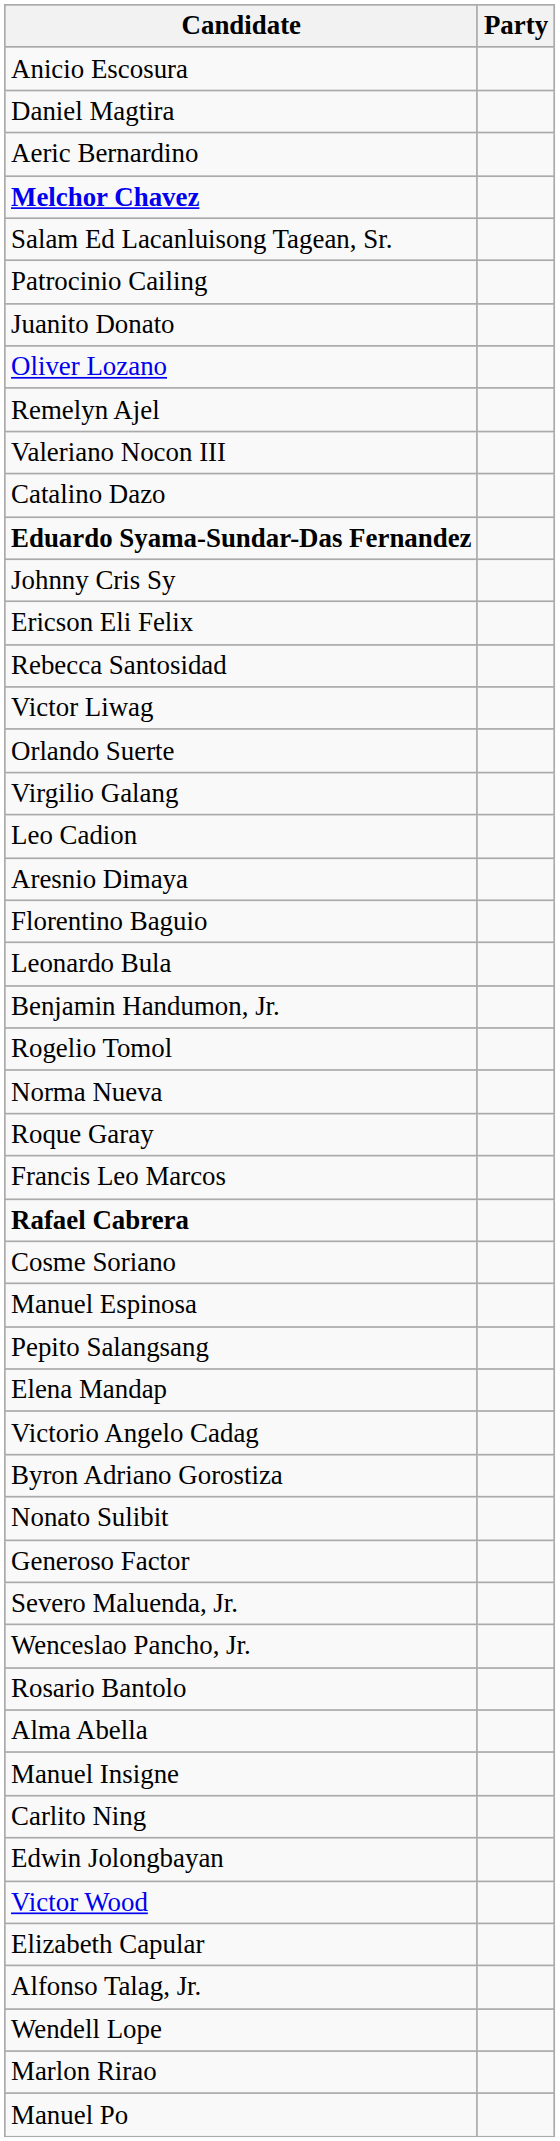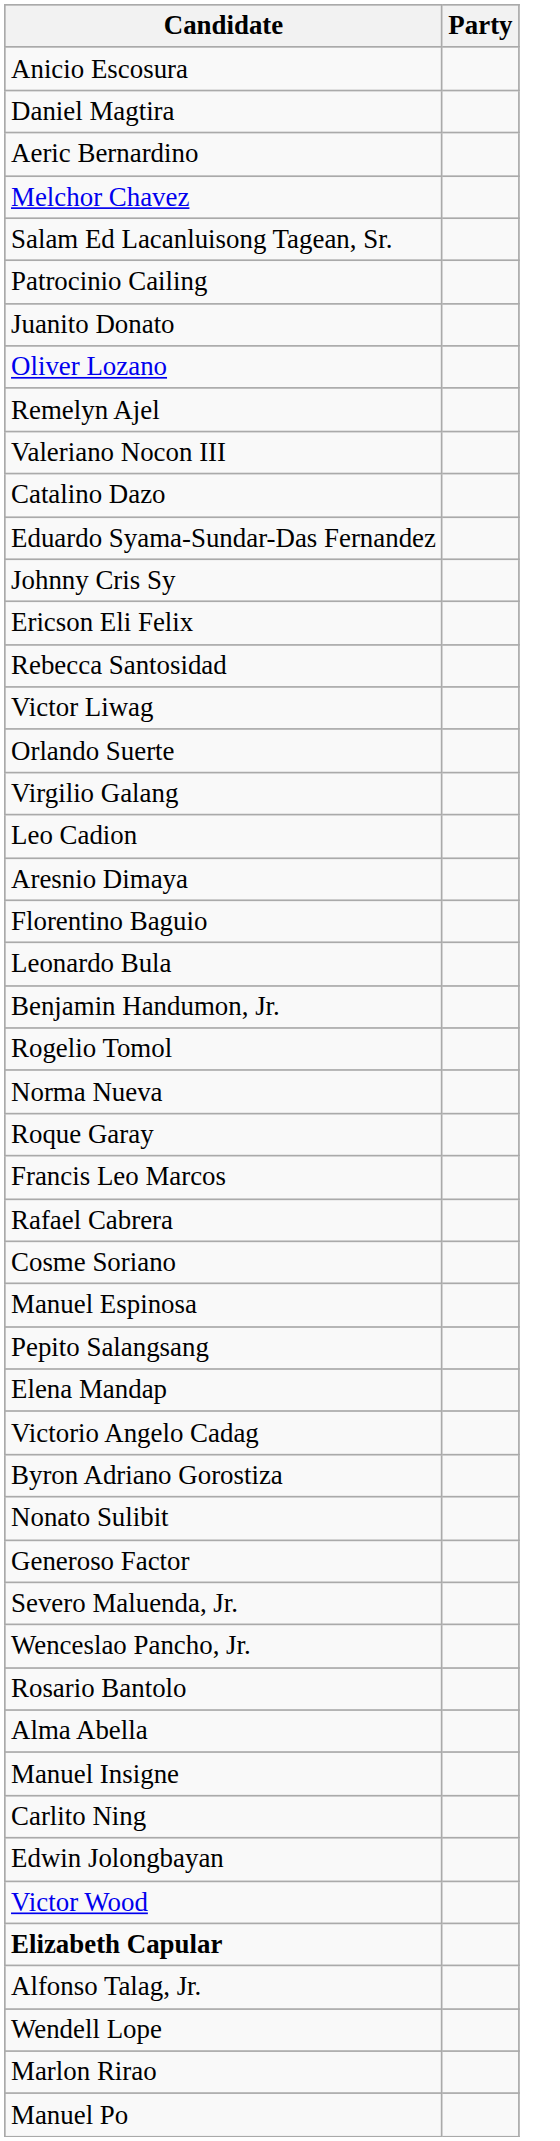(105, 196) bold -> (100, 196) normal
(241, 537) bold -> (224, 537) normal
(100, 1219) bold -> (92, 1219) normal
(108, 1944) normal -> (117, 1944) bold
